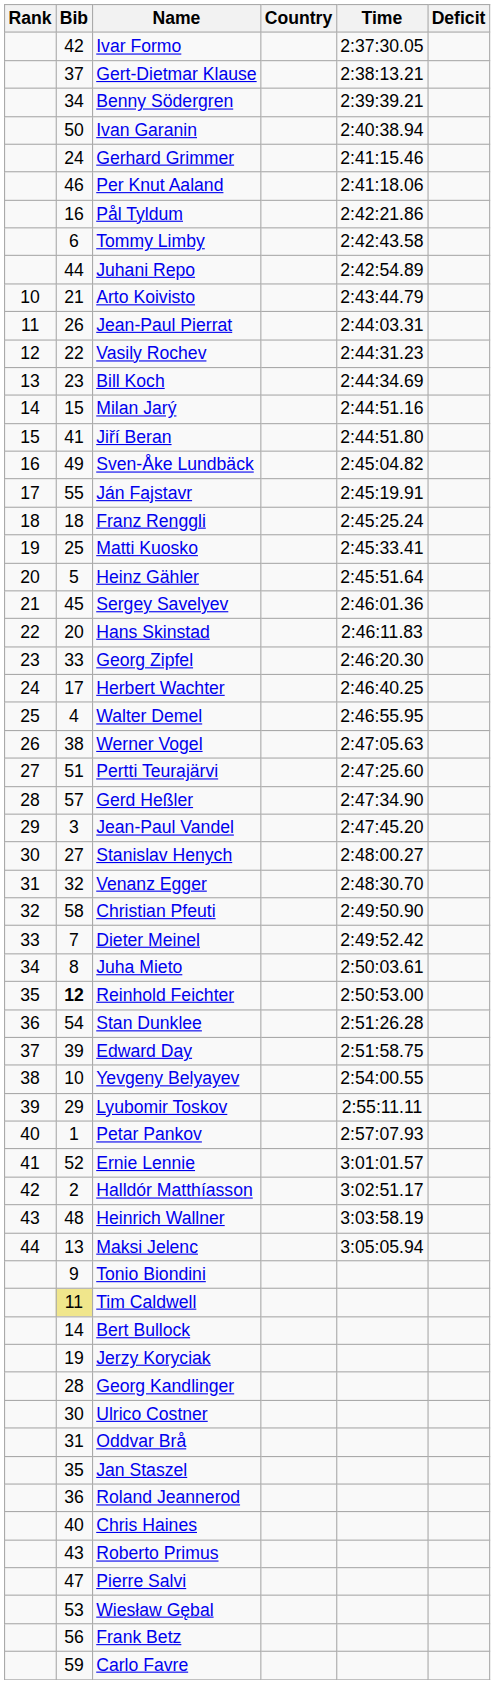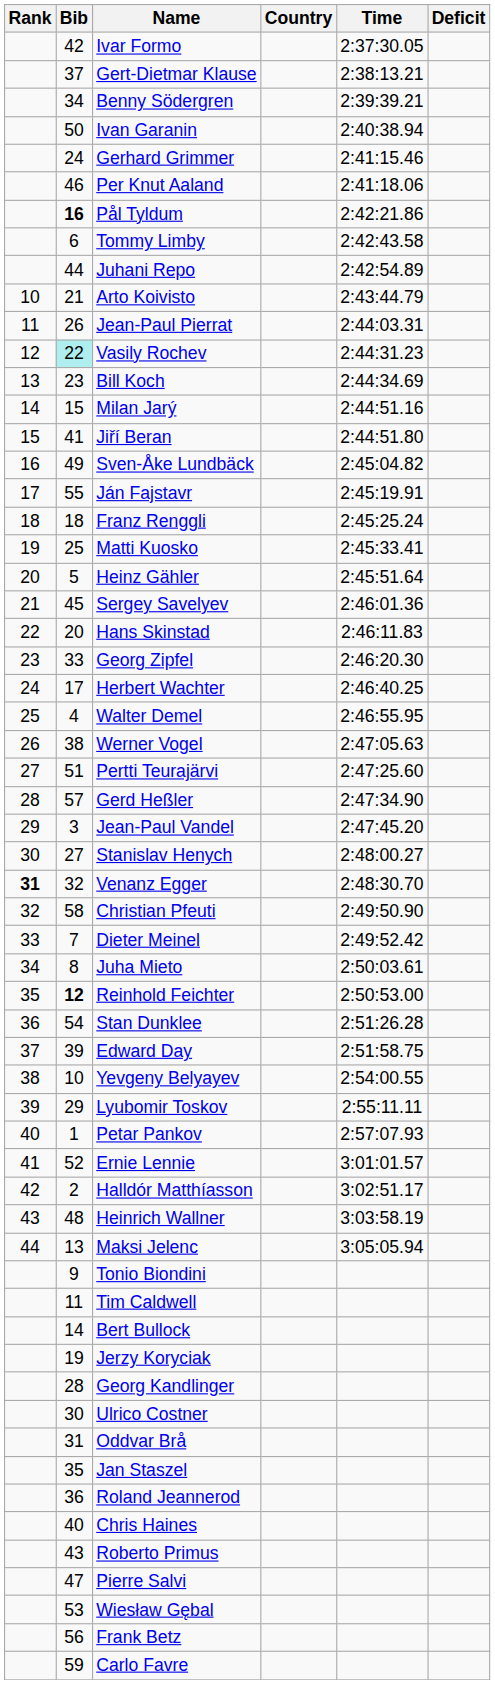(74, 213) normal -> (74, 213) bold
(74, 353) no background -> (74, 353) paleturquoise background
(30, 883) normal -> (30, 883) bold
(74, 1302) khaki background -> (74, 1302) no background
